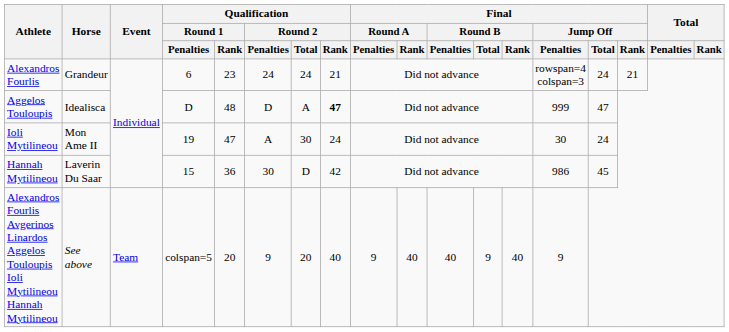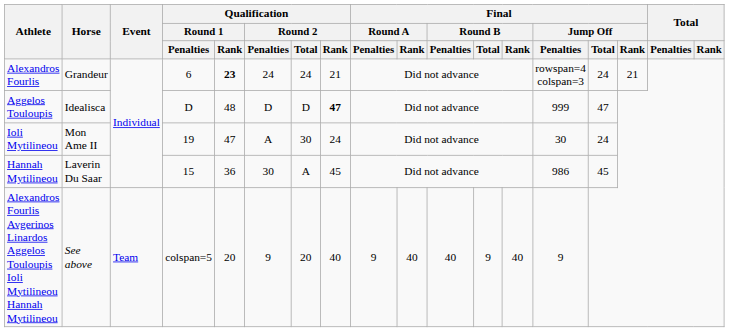(230, 75) normal -> (230, 75) bold
(306, 107) A -> (306, 107) D
(306, 171) D -> (306, 171) A
(335, 171) 42 -> (335, 171) 45
